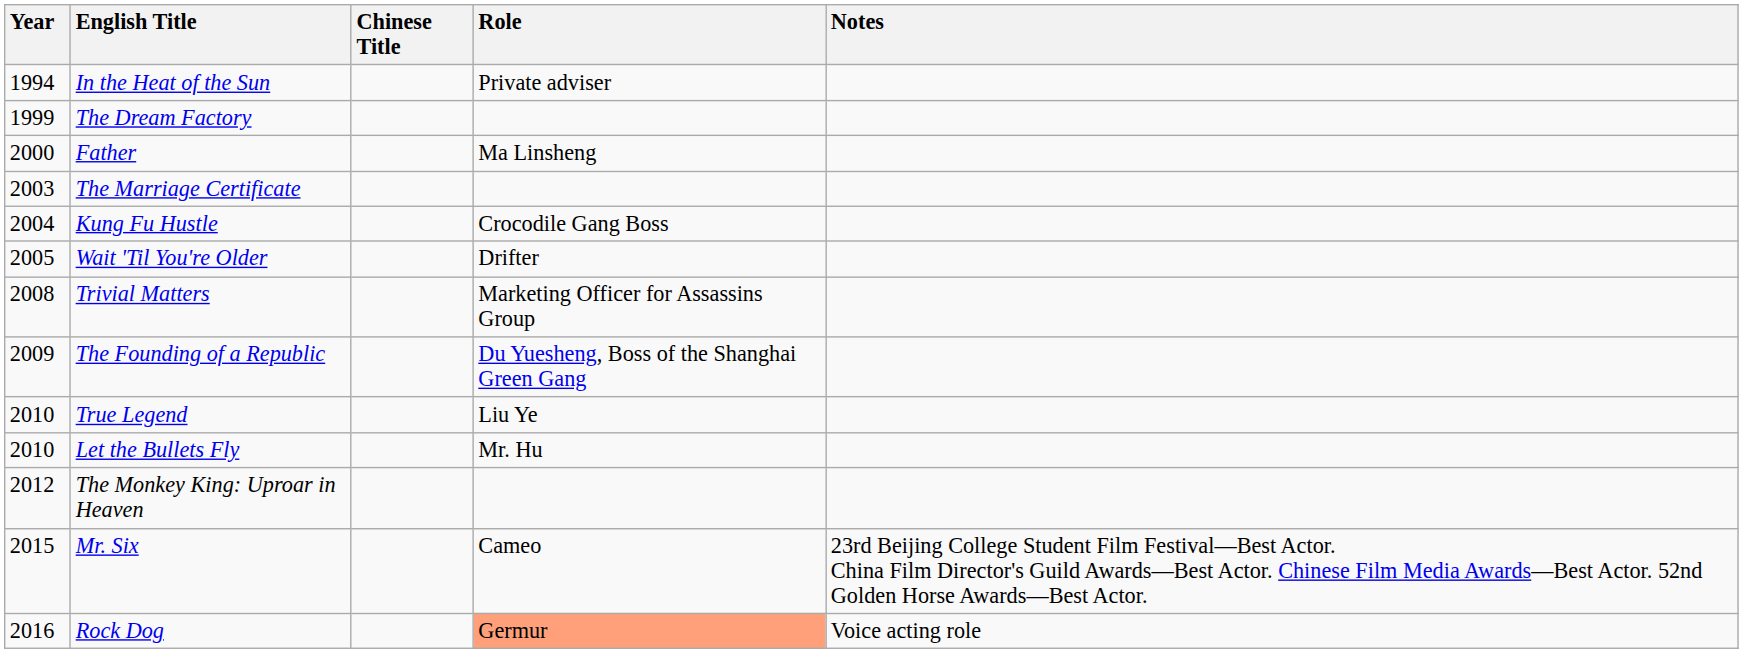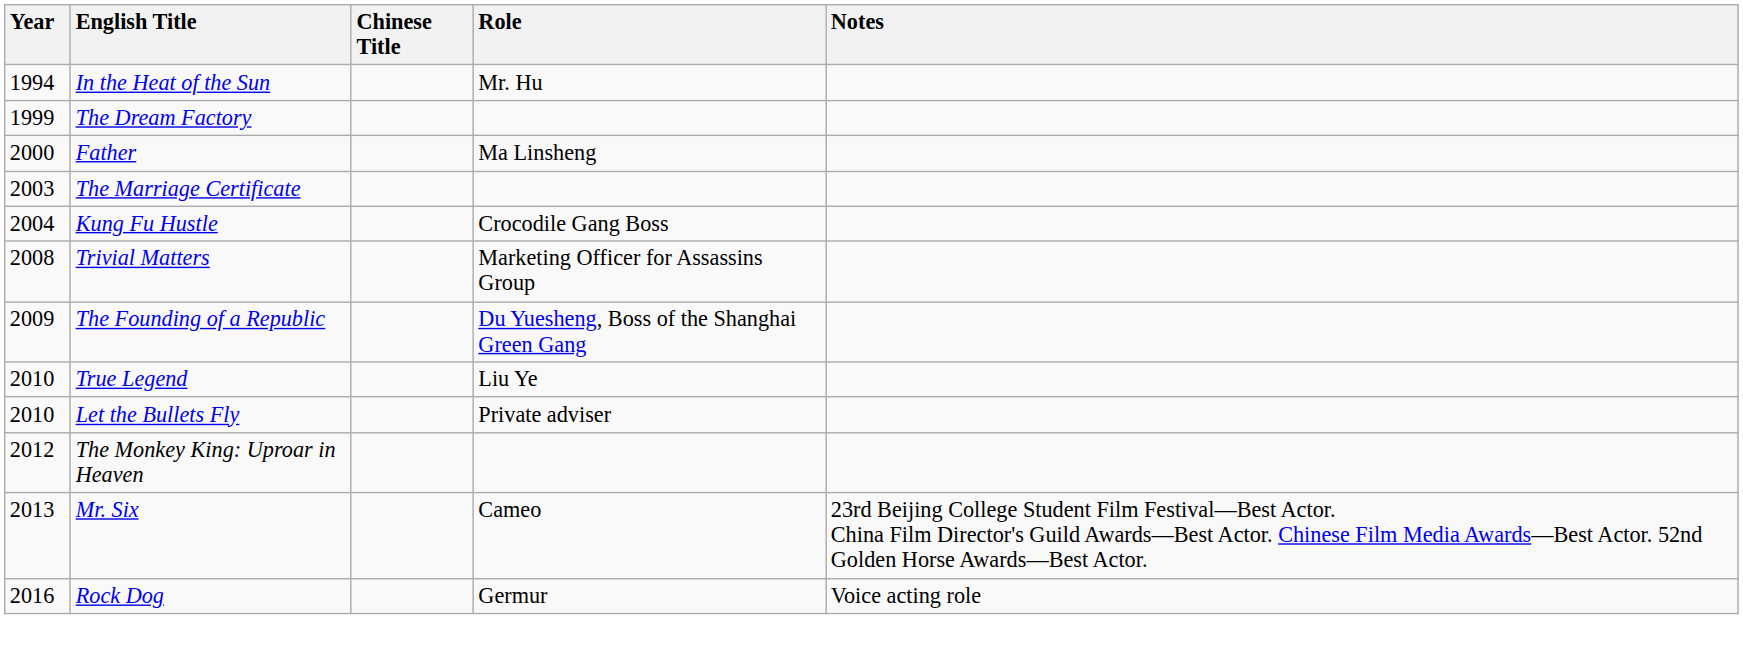(545, 82) Private adviser -> (510, 82) Mr. Hu
- row: (172, 258)
(510, 449) Mr. Hu -> (545, 414) Private adviser
(32, 545) 2015 -> (32, 510) 2013
(513, 630) lightsalmon background -> (513, 595) no background
